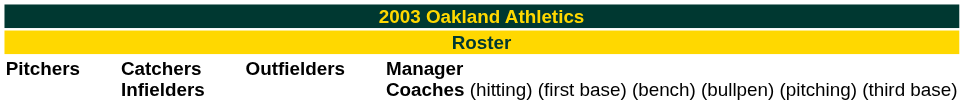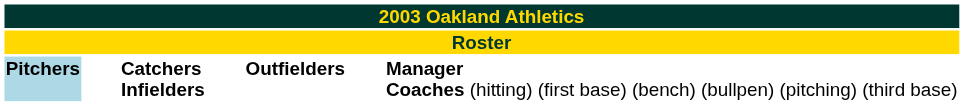(43, 68) no background -> (43, 68) lightblue background
